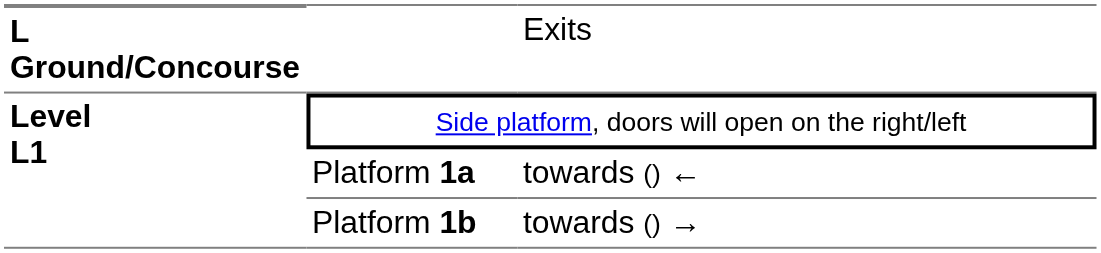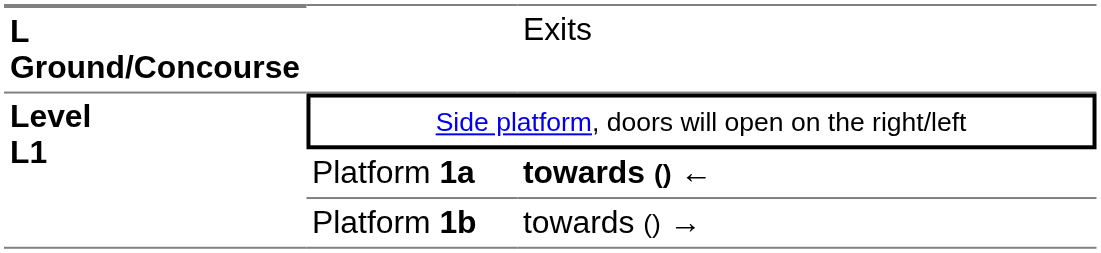(612, 172) normal -> (618, 172) bold
